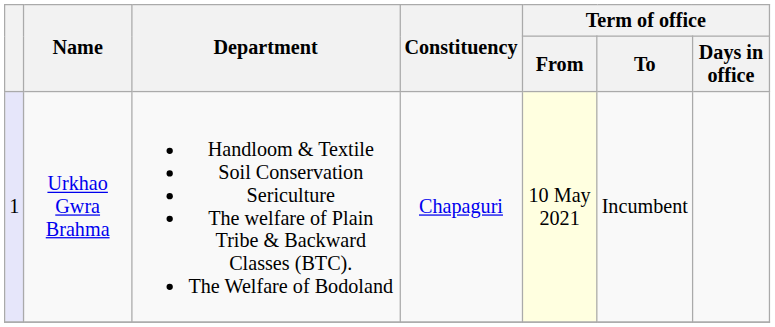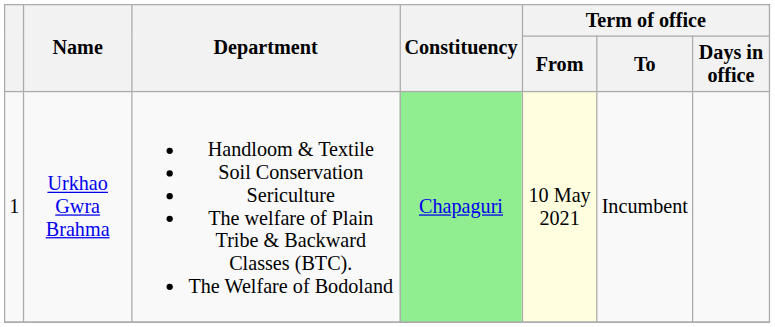(14, 206) lavender background -> (14, 206) no background
(461, 206) no background -> (461, 206) lightgreen background
